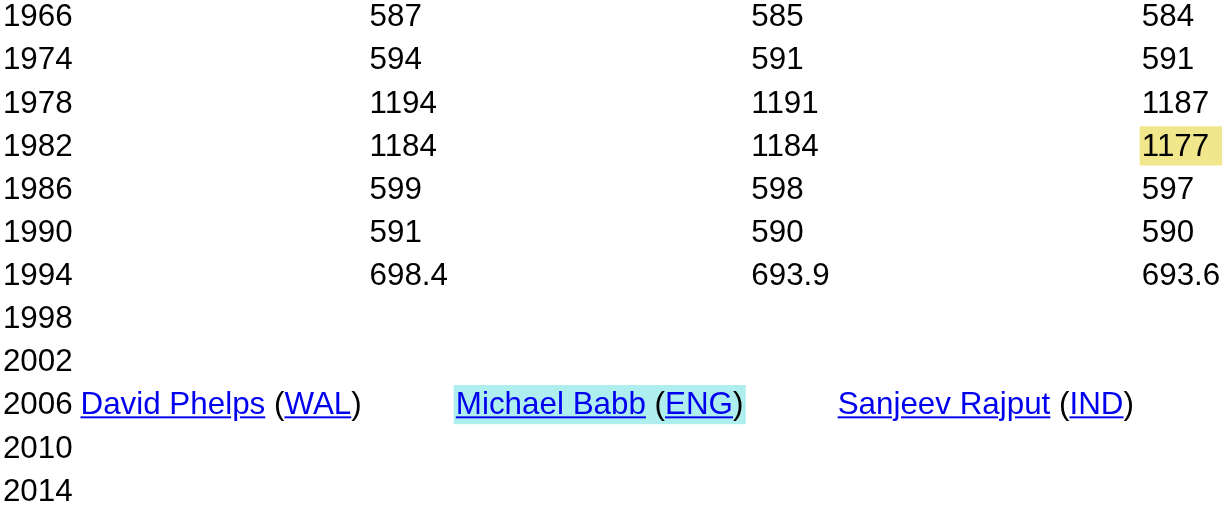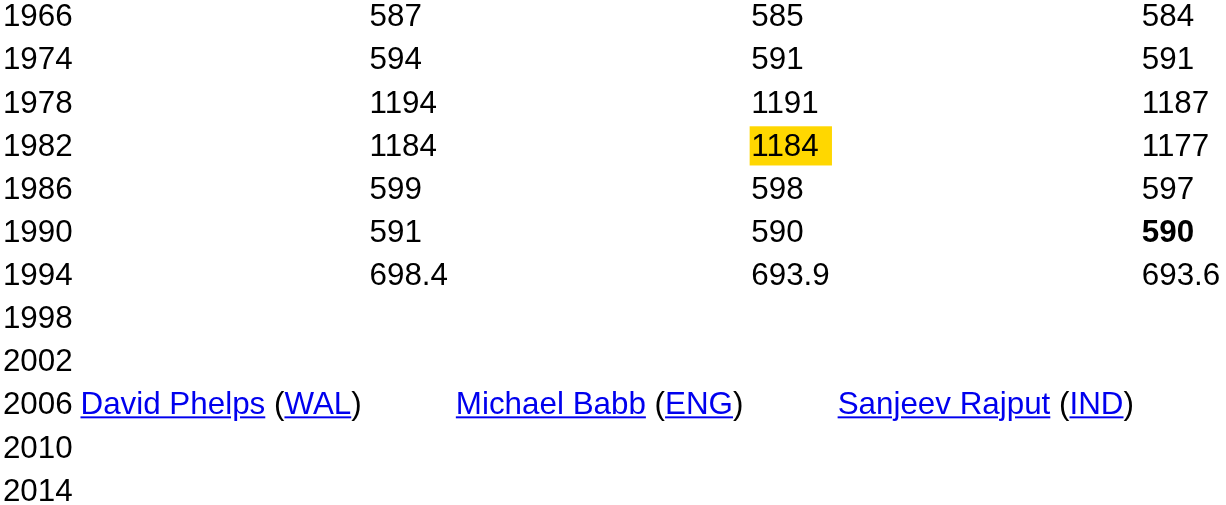(785, 145) no background -> (785, 145) gold background
(1176, 145) khaki background -> (1176, 145) no background
(1168, 231) normal -> (1168, 231) bold
(600, 404) paleturquoise background -> (600, 404) no background
